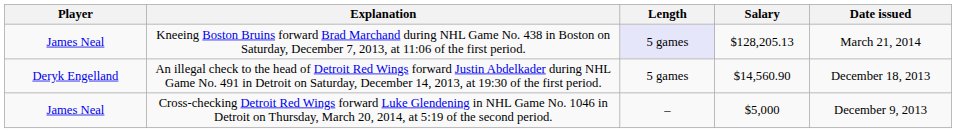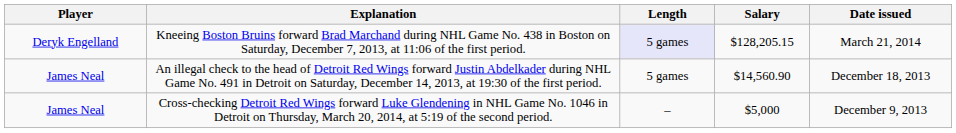(75, 41) James Neal -> (75, 41) Deryk Engelland
(762, 41) $128,205.13 -> (762, 41) $128,205.15
(75, 75) Deryk Engelland -> (75, 75) James Neal
